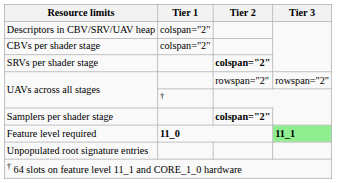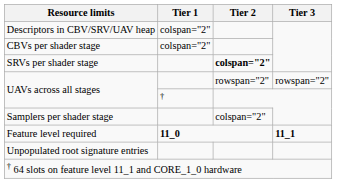(243, 117) bold -> (240, 117) normal
(285, 134) lightgreen background -> (285, 134) no background
